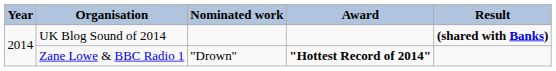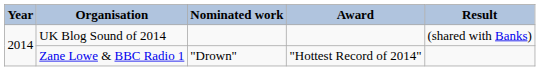(493, 35) bold -> (480, 35) normal
(360, 55) bold -> (355, 55) normal
